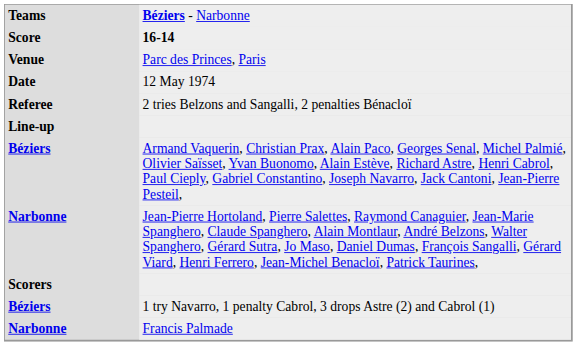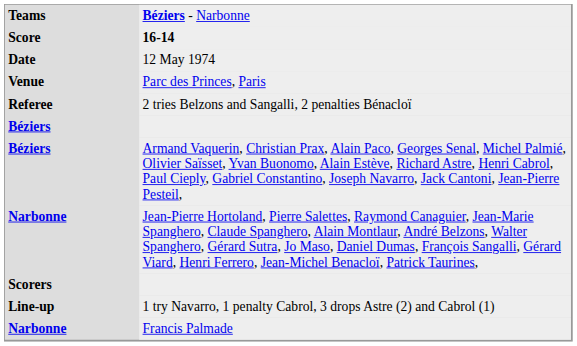(26, 60) Venue -> (22, 60) Date
(204, 60) Parc des Princes, Paris -> (179, 60) 12 May 1974
(22, 82) Date -> (26, 82) Venue
(179, 82) 12 May 1974 -> (204, 82) Parc des Princes, Paris
(31, 126) Line-up -> (29, 126) Béziers
(29, 306) Béziers -> (31, 306) Line-up
